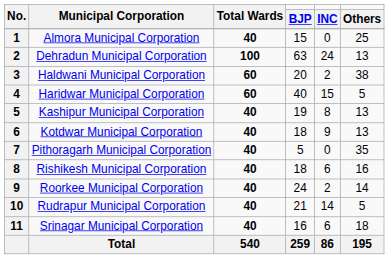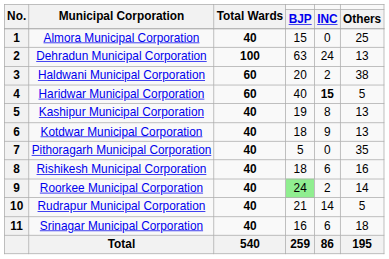(327, 94) normal -> (327, 94) bold
(300, 188) no background -> (300, 188) lightgreen background
